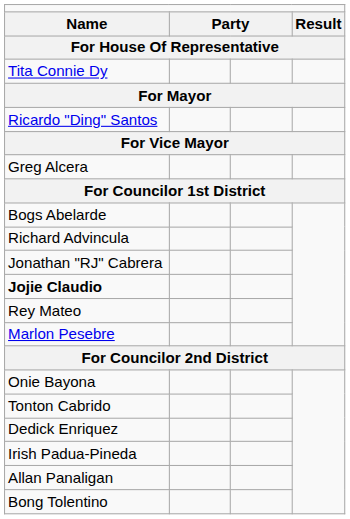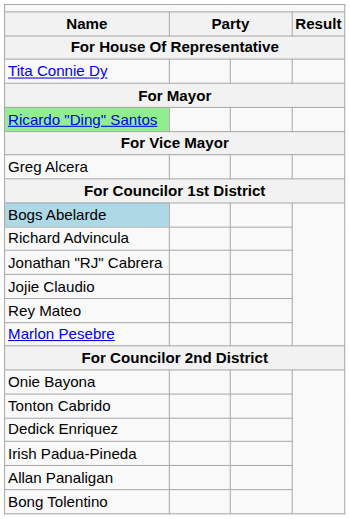(83, 119) no background -> (83, 119) lightgreen background
(57, 215) no background -> (57, 215) lightblue background
(55, 287) bold -> (51, 287) normal
